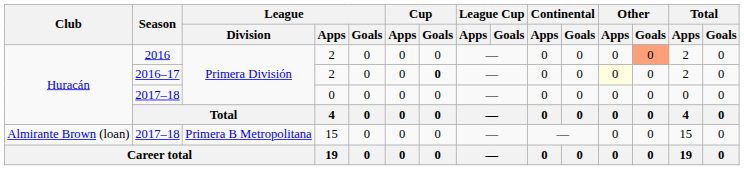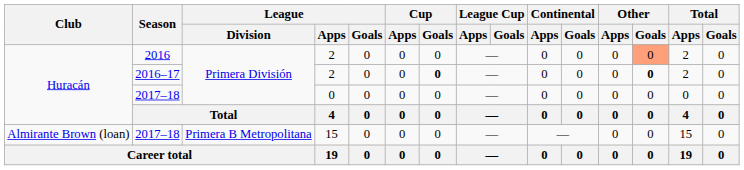(615, 74) lightyellow background -> (615, 74) no background
(650, 74) normal -> (650, 74) bold
